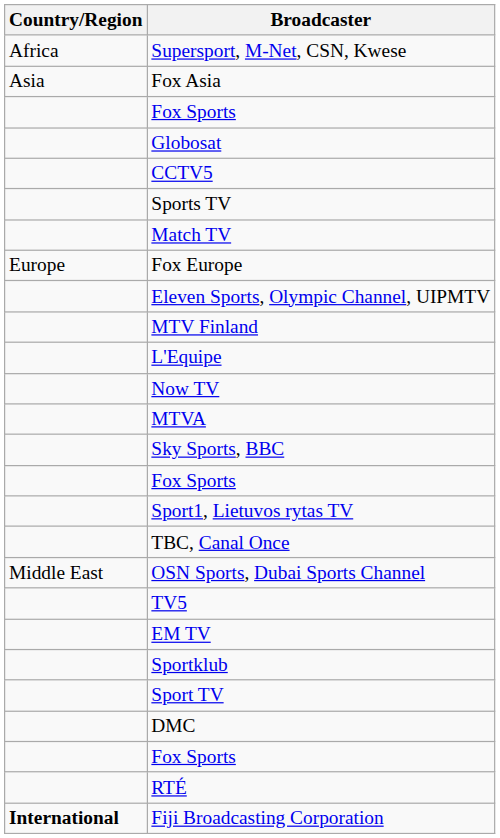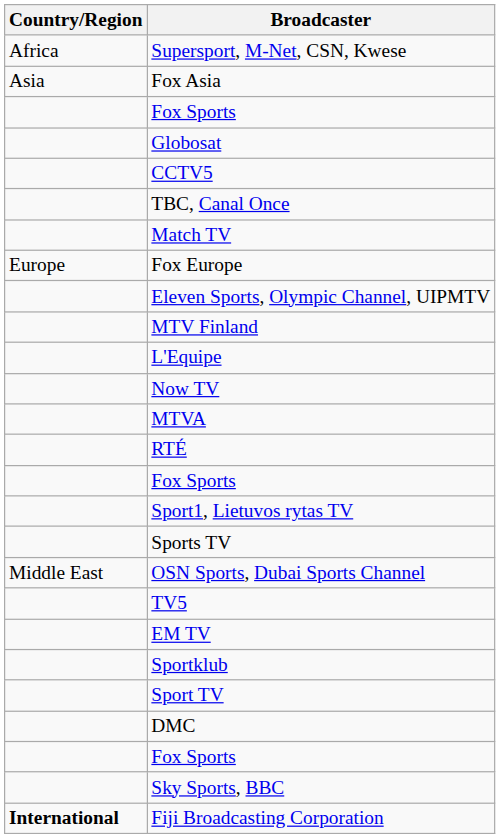(191, 204) Sports TV -> (220, 204) TBC, Canal Once
(218, 449) Sky Sports, BBC -> (169, 449) RTÉ
(220, 541) TBC, Canal Once -> (191, 541) Sports TV
(169, 787) RTÉ -> (218, 787) Sky Sports, BBC
